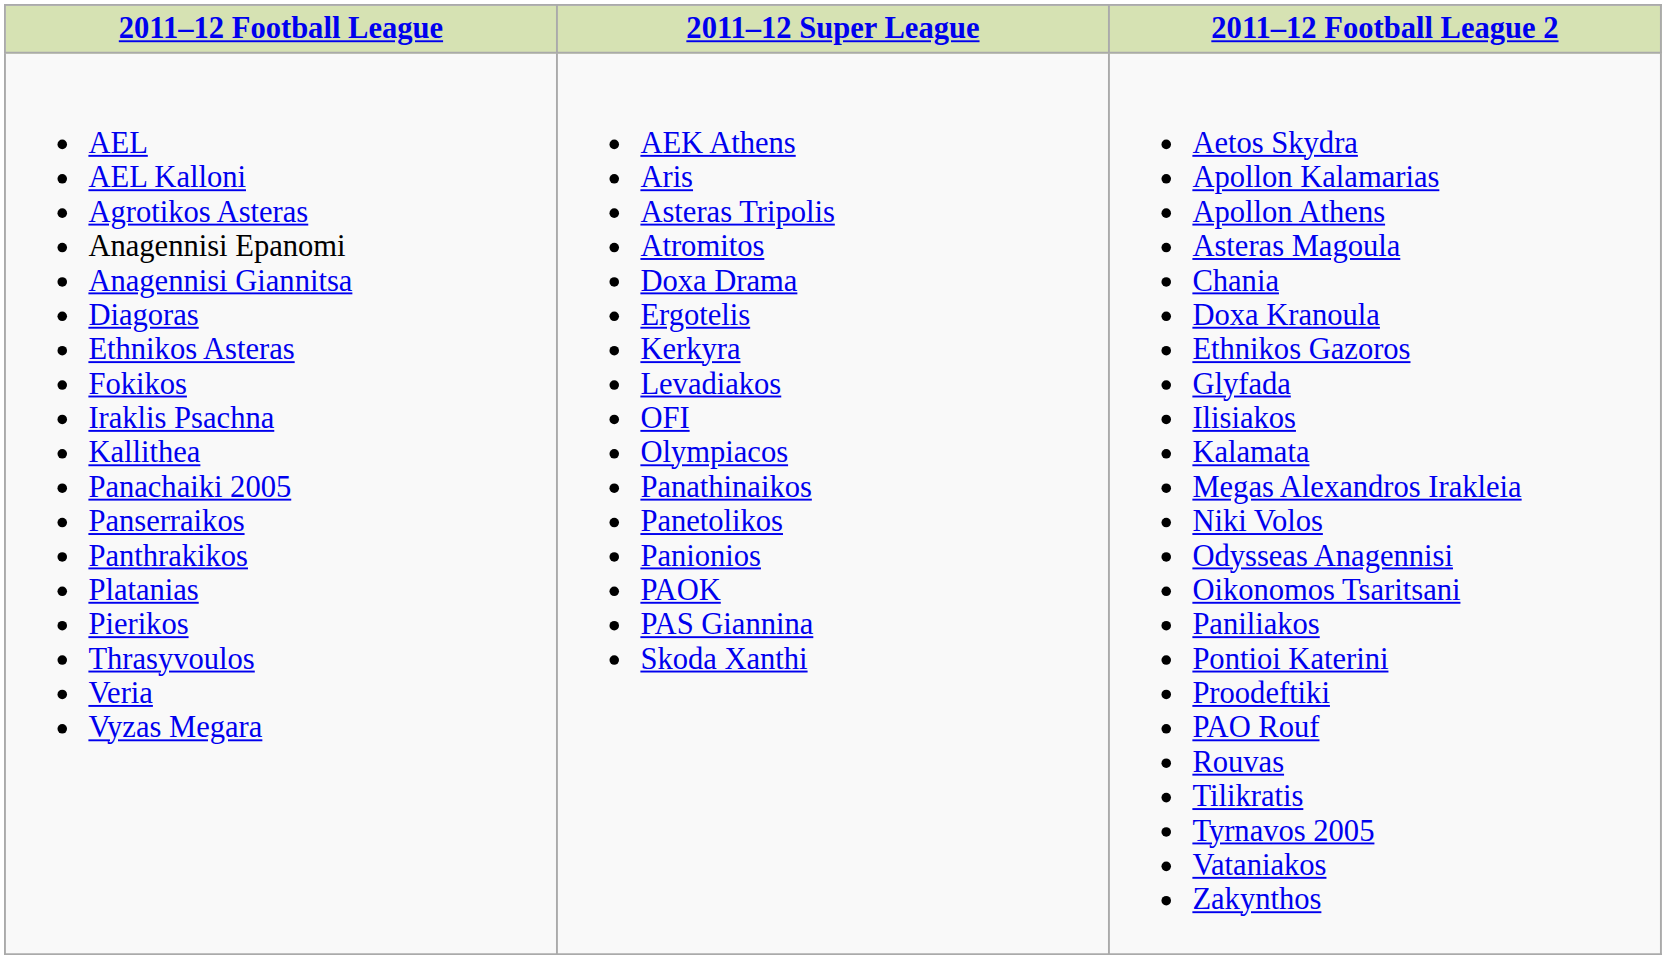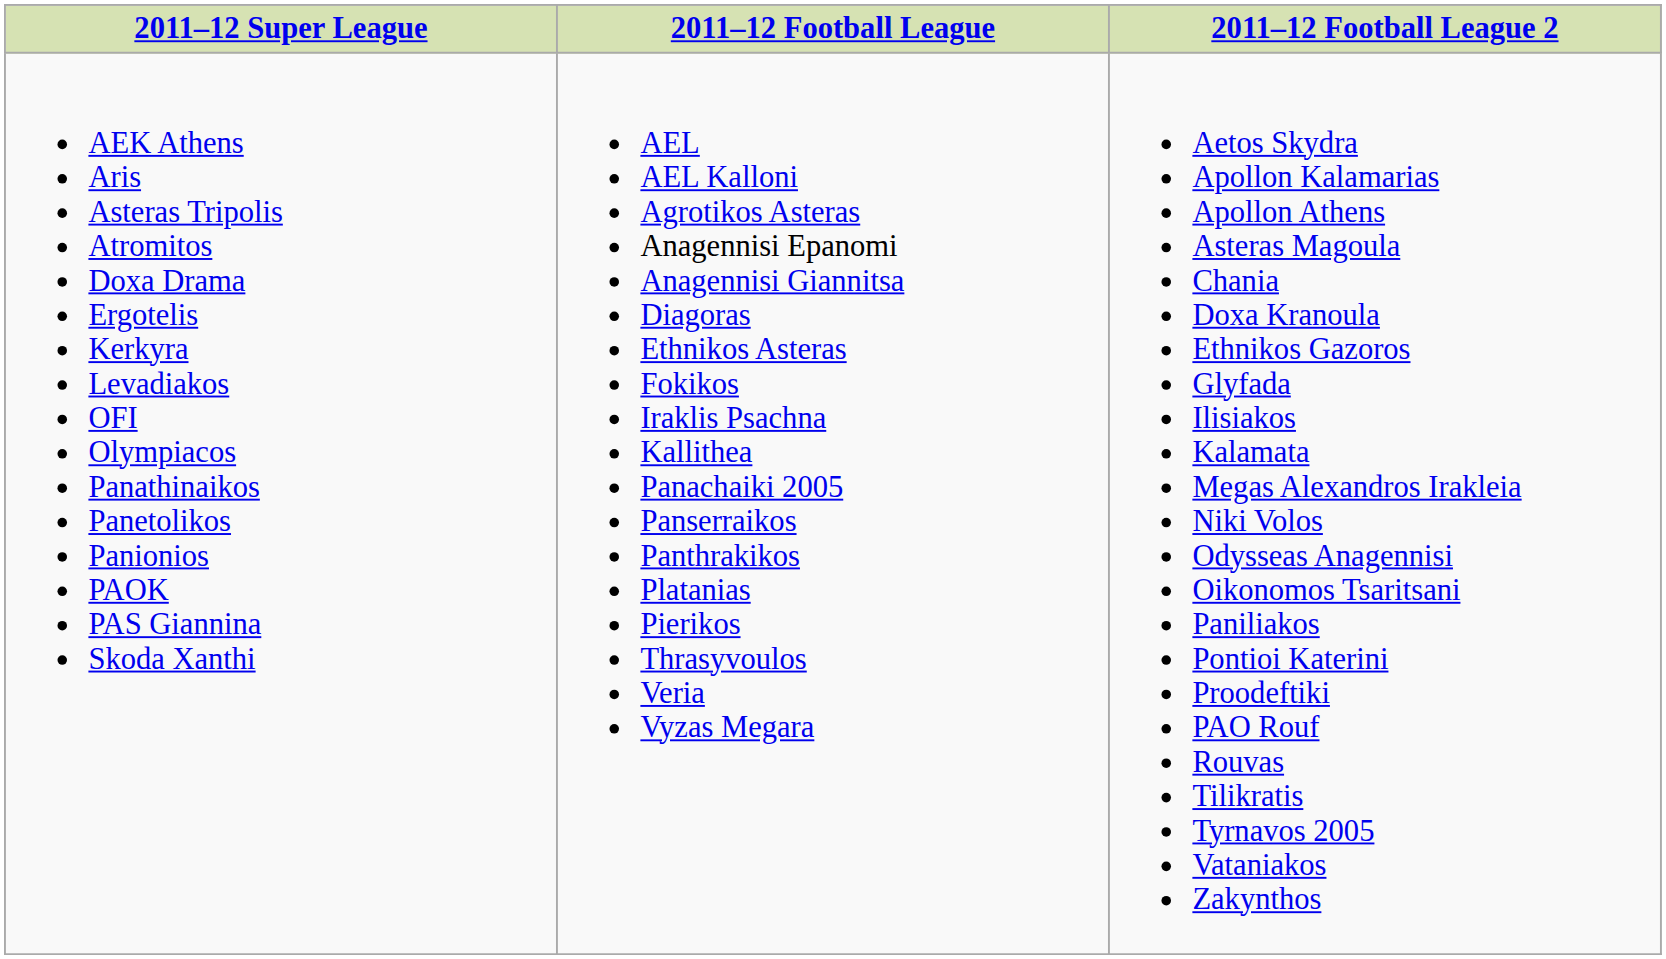columns swapped: (833, 28) <-> (281, 28)
